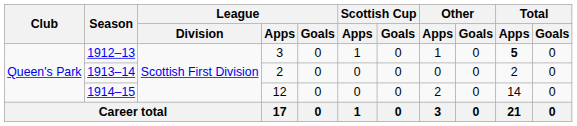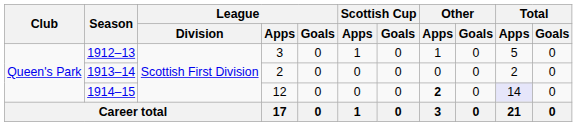(514, 53) bold -> (514, 53) normal
(438, 92) normal -> (438, 92) bold
(514, 92) no background -> (514, 92) lavender background
